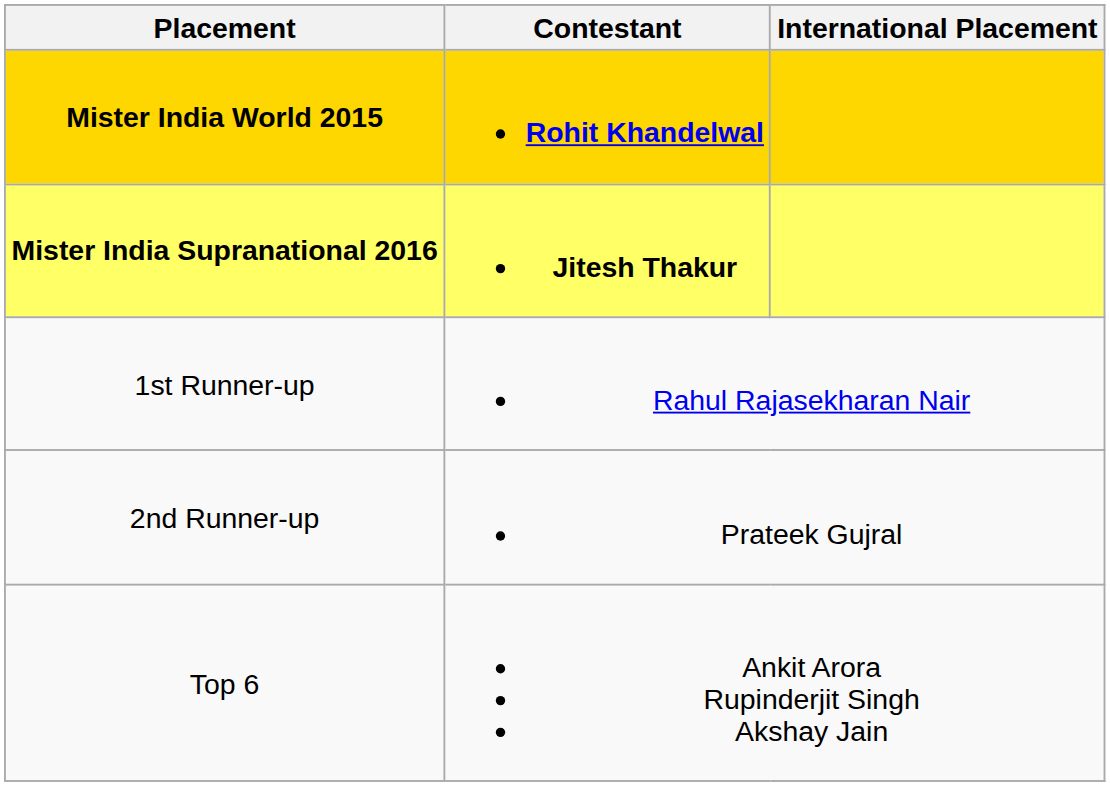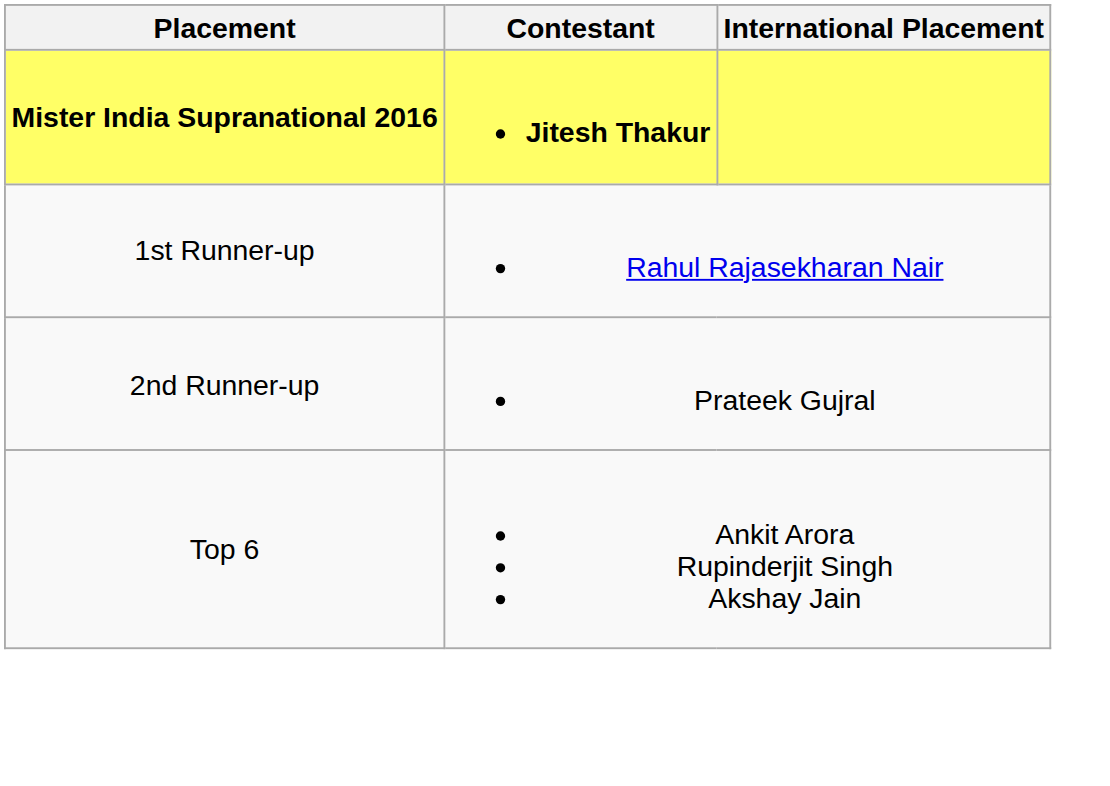- row: (225, 117)
